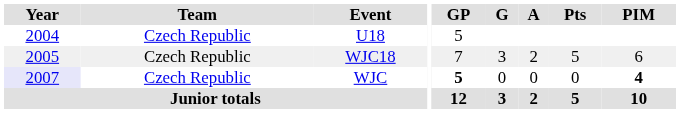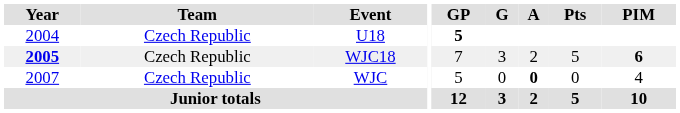(459, 35) normal -> (459, 35) bold
(42, 56) normal -> (42, 56) bold
(639, 56) normal -> (639, 56) bold
(42, 77) lavender background -> (42, 77) no background
(459, 77) bold -> (459, 77) normal
(534, 77) normal -> (534, 77) bold
(639, 77) bold -> (639, 77) normal
